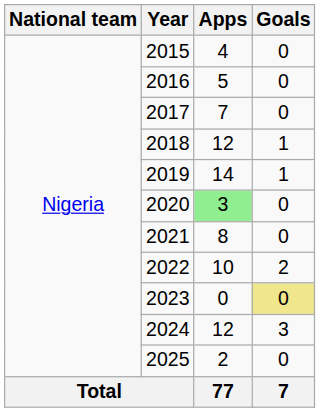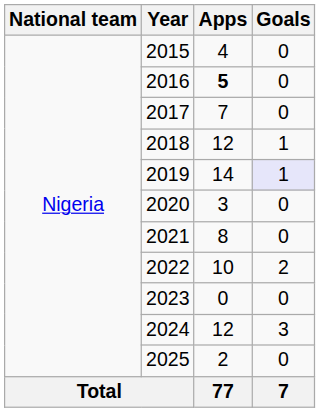(223, 81) normal -> (223, 81) bold
(283, 174) no background -> (283, 174) lavender background
(223, 205) lightgreen background -> (223, 205) no background
(283, 298) khaki background -> (283, 298) no background
